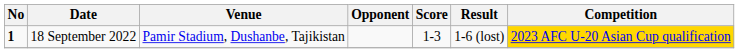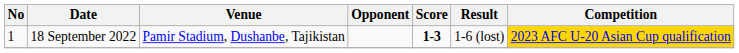(11, 36) bold -> (11, 36) normal
(432, 36) normal -> (432, 36) bold
